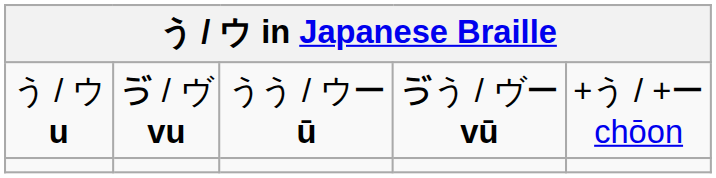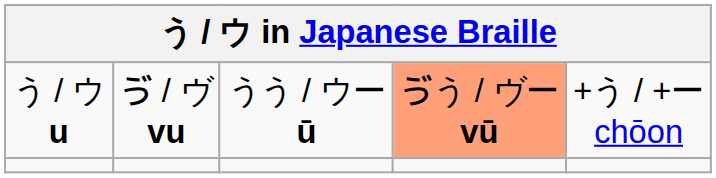(479, 110) no background -> (479, 110) lightsalmon background
